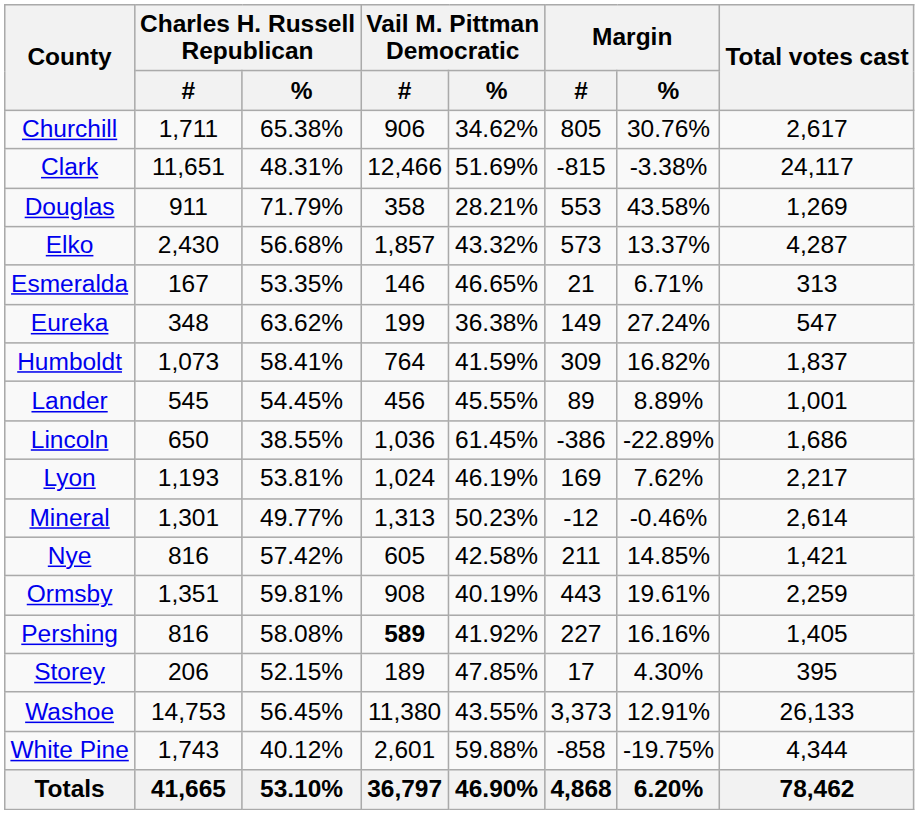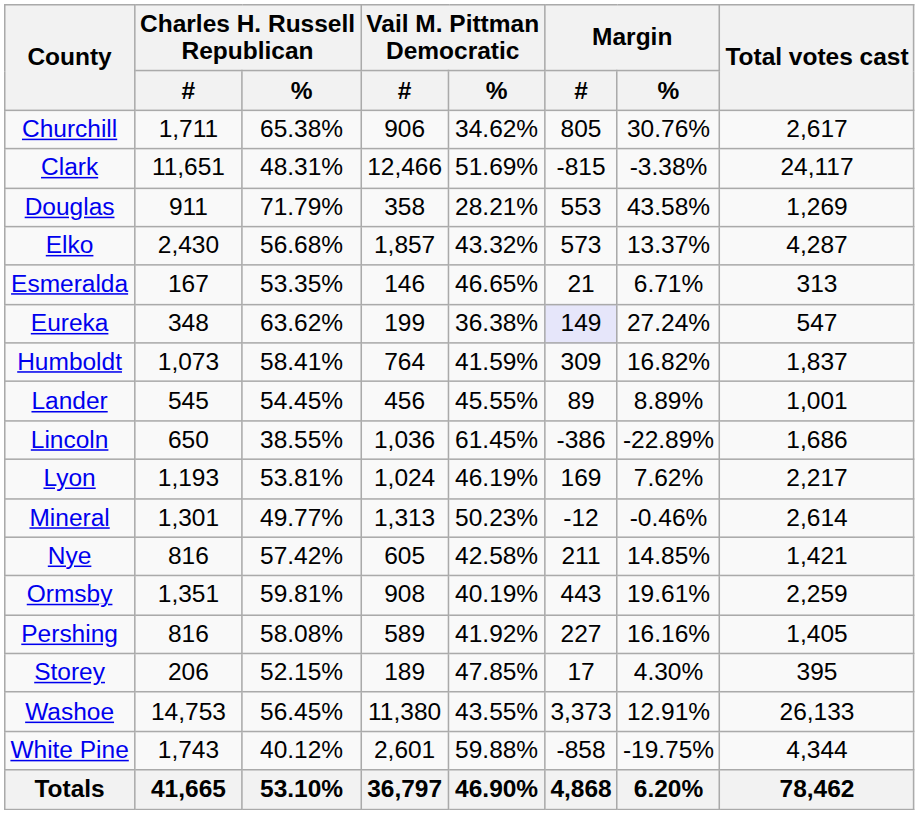(581, 323) no background -> (581, 323) lavender background
(405, 633) bold -> (405, 633) normal
